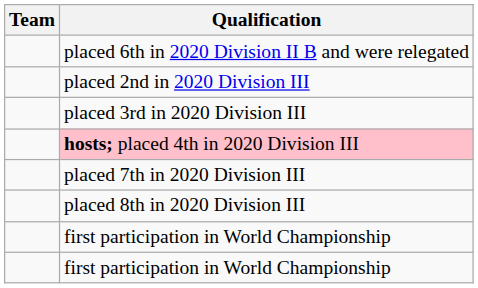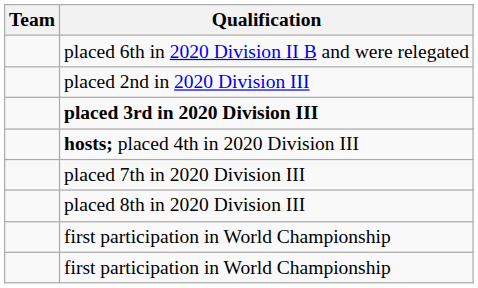(185, 112) normal -> (191, 112) bold
(212, 143) pink background -> (212, 143) no background
